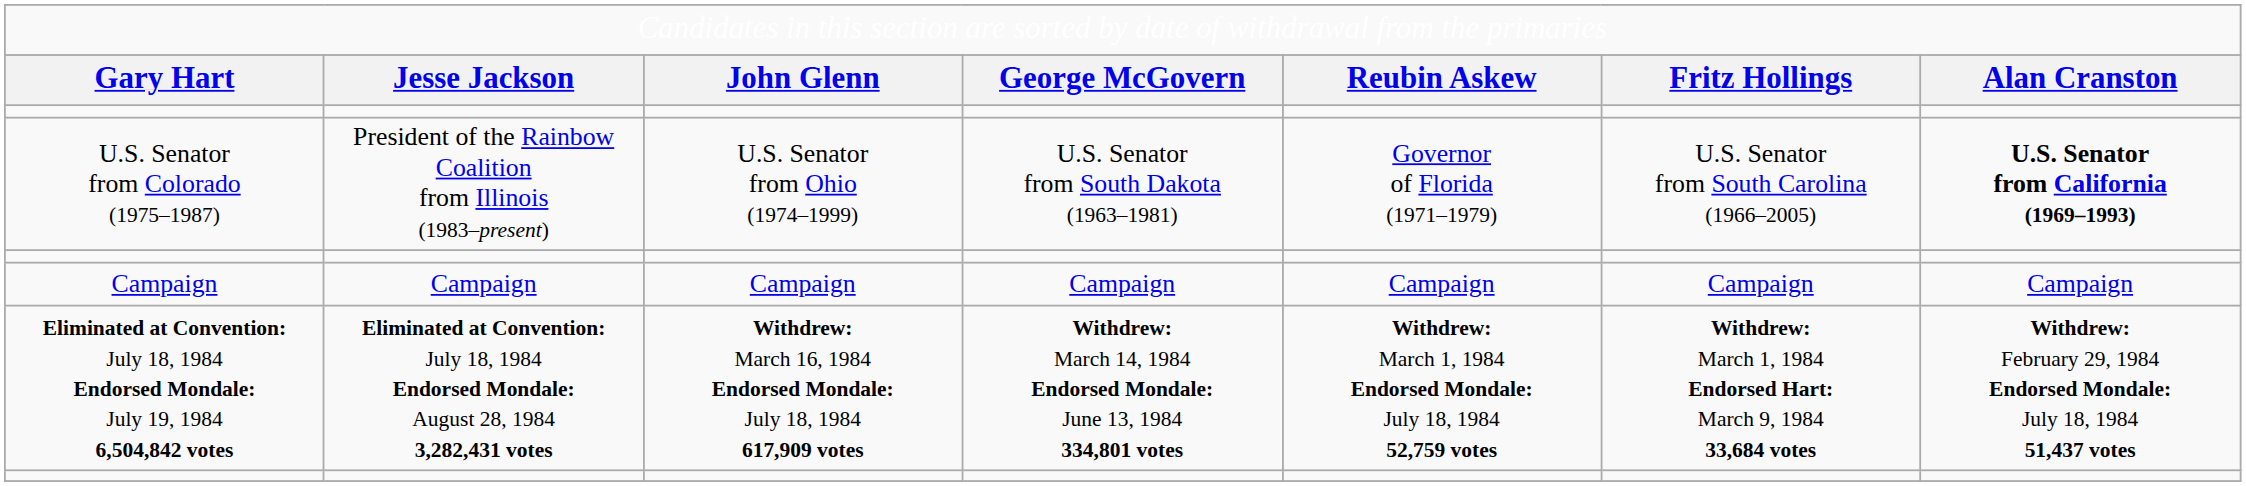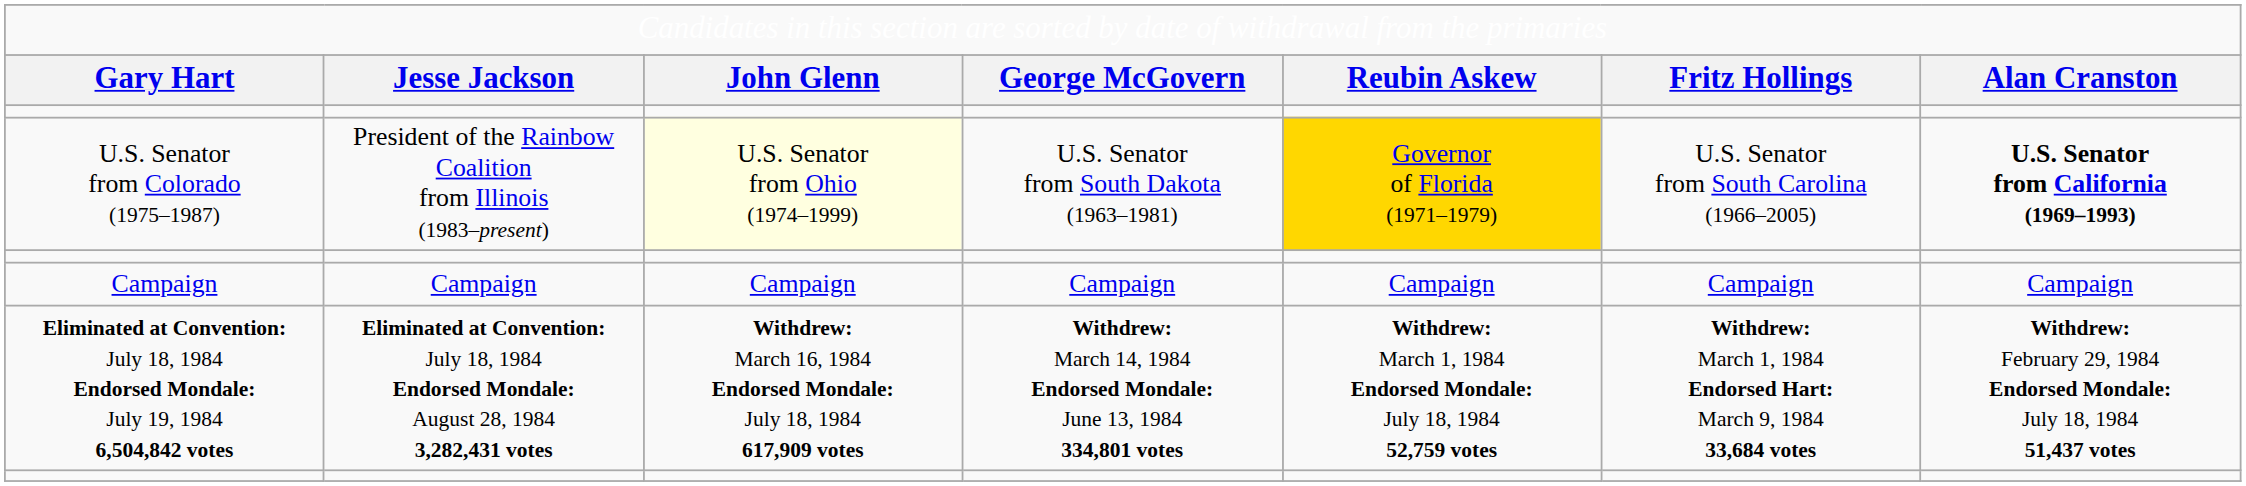(803, 183) no background -> (803, 183) lightyellow background
(1442, 183) no background -> (1442, 183) gold background
